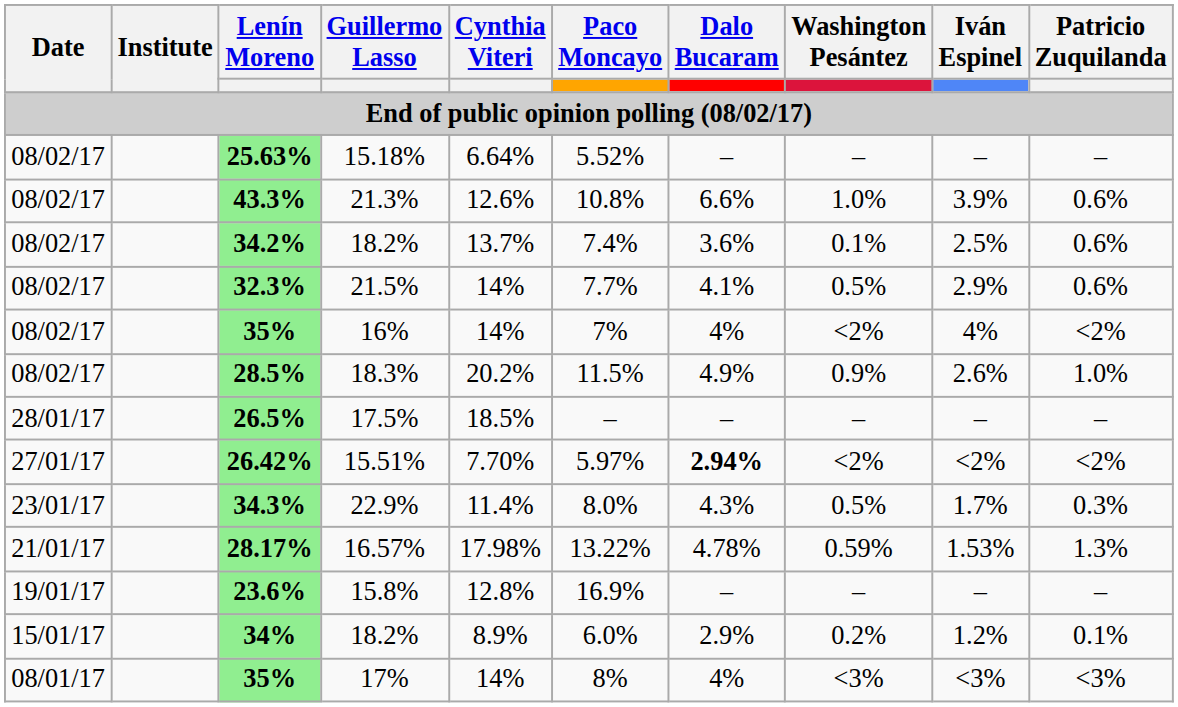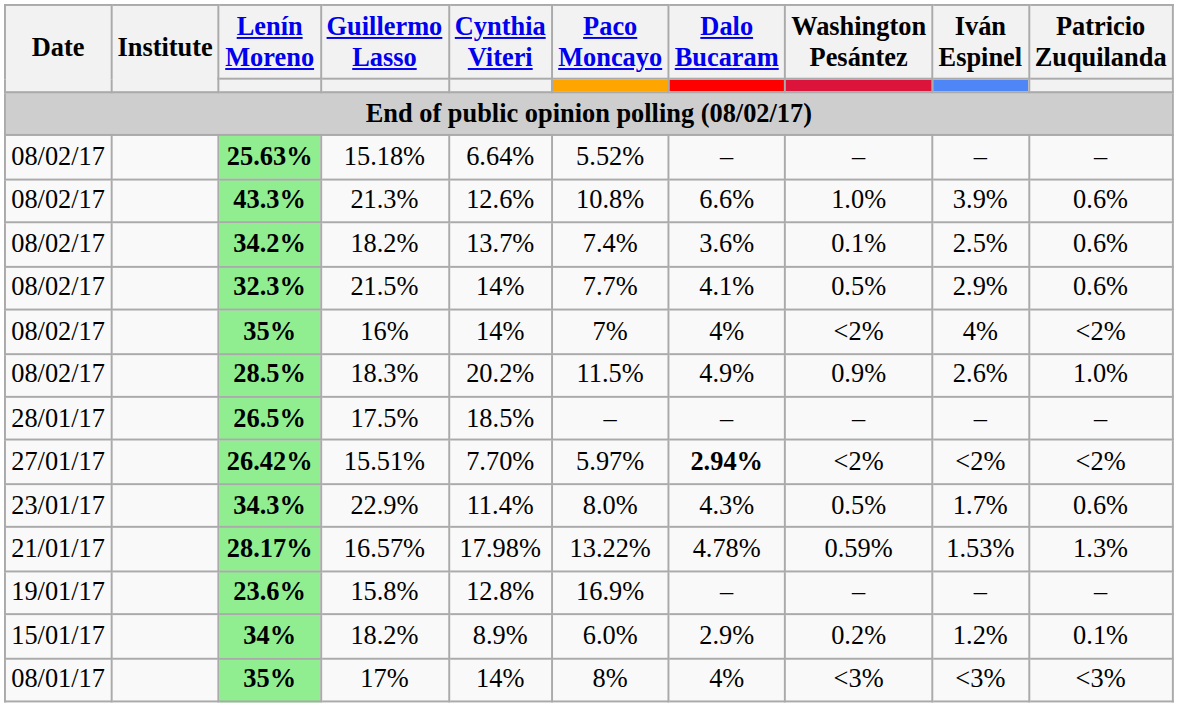(1101, 504) 0.3% -> (1101, 504) 0.6%
